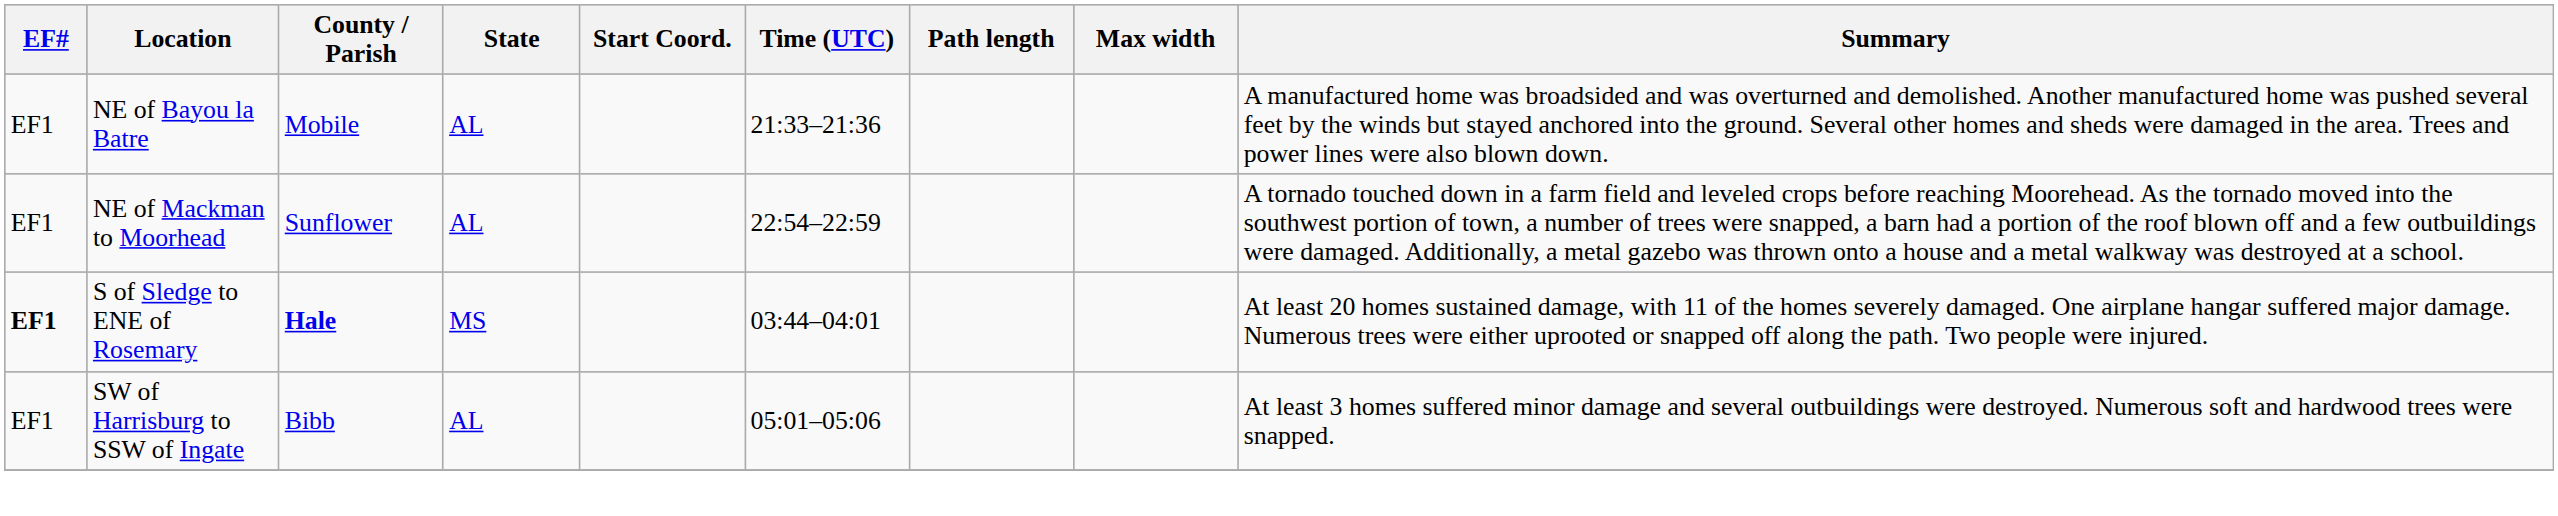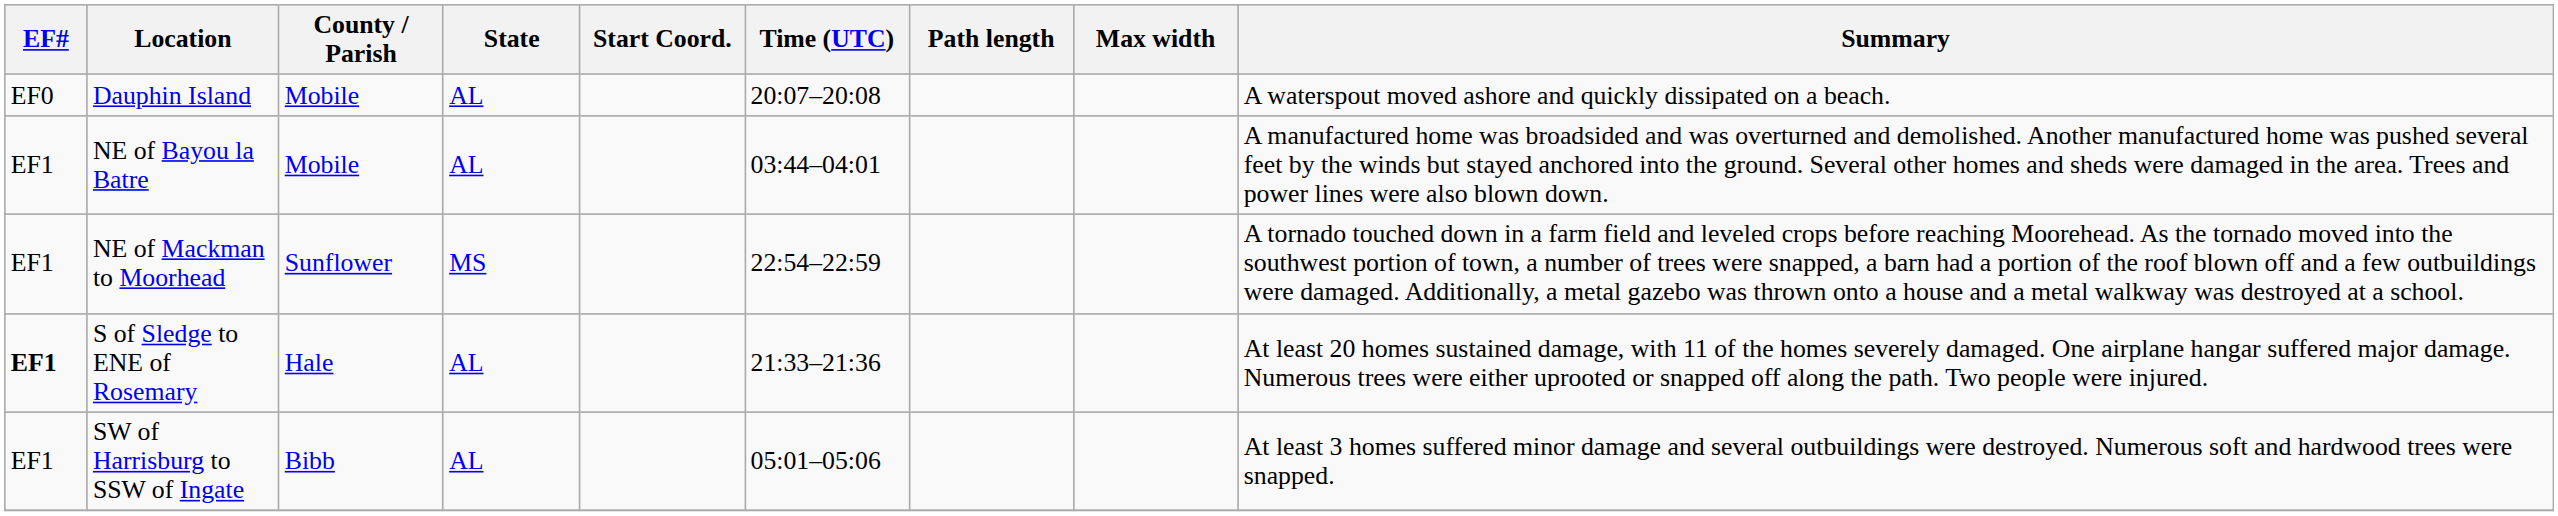+ row: (172, 94)
(816, 123) 21:33–21:36 -> (816, 164) 03:44–04:01
(466, 222) AL -> (468, 263) MS
(311, 321) bold -> (309, 362) normal
(468, 321) MS -> (466, 362) AL
(816, 321) 03:44–04:01 -> (816, 362) 21:33–21:36
